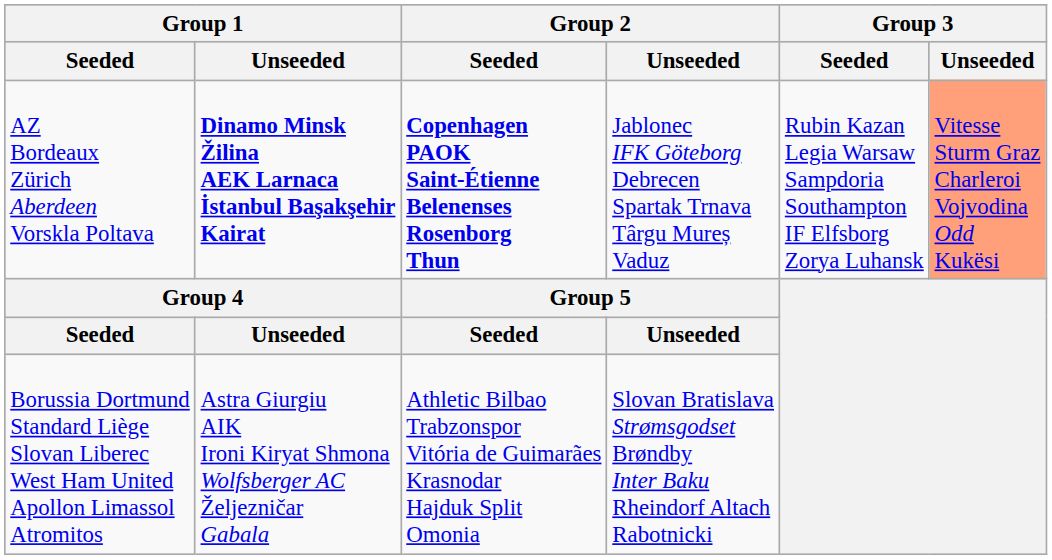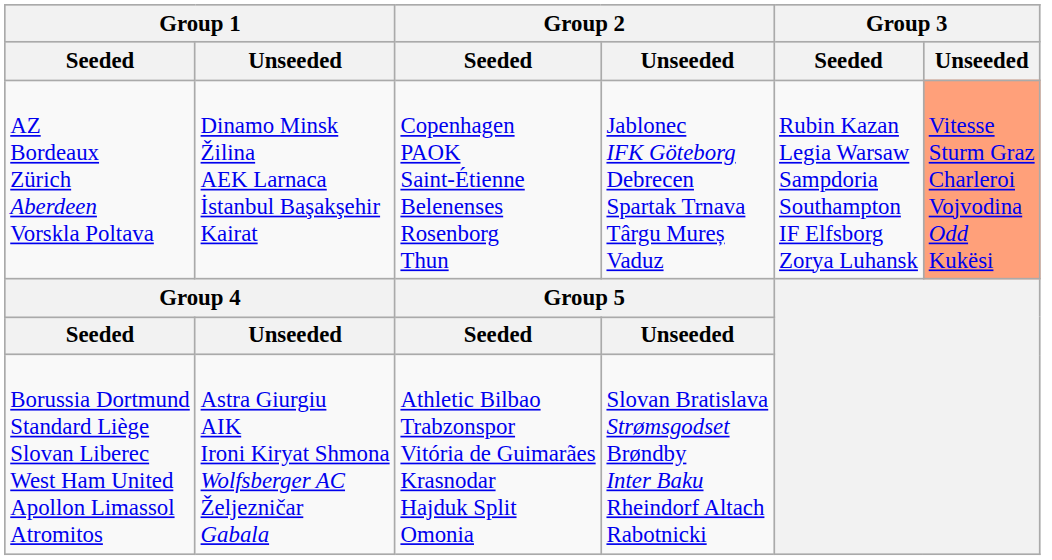(298, 178) bold -> (290, 178) normal
(473, 192) bold -> (463, 192) normal
